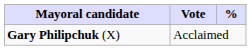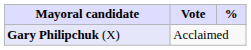(64, 34) no background -> (64, 34) lavender background
